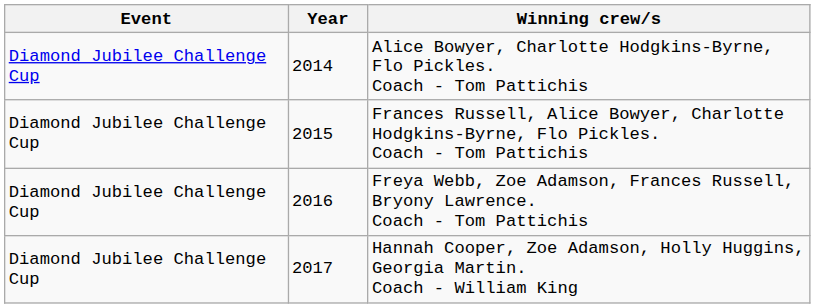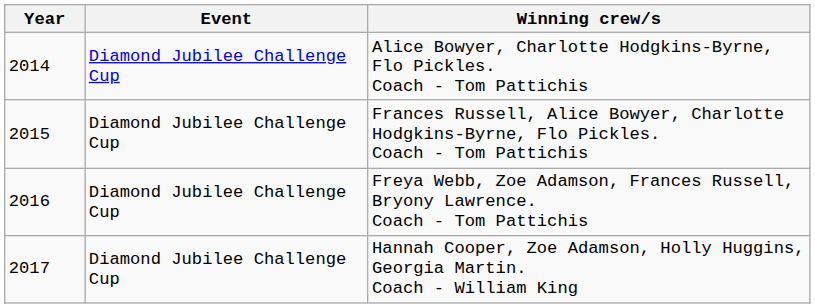columns swapped: (328, 19) <-> (146, 19)
